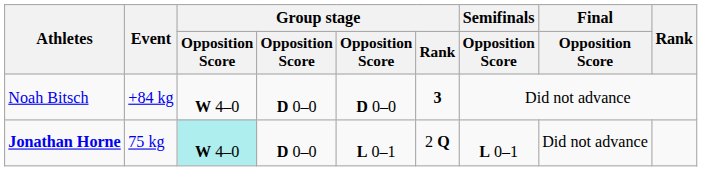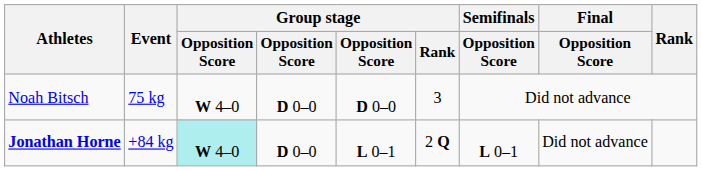(151, 97) +84 kg -> (146, 97) 75 kg
(437, 97) bold -> (437, 97) normal
(146, 143) 75 kg -> (151, 143) +84 kg
